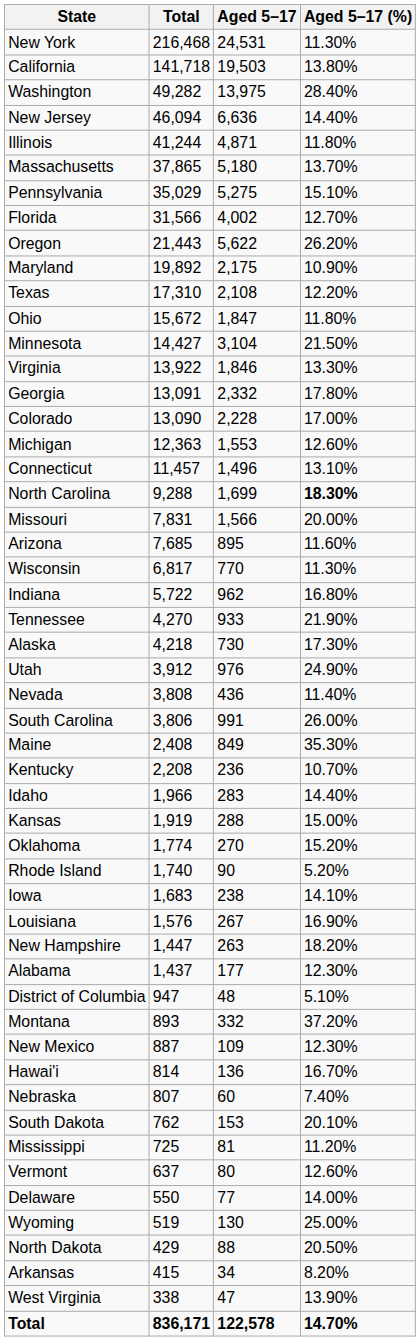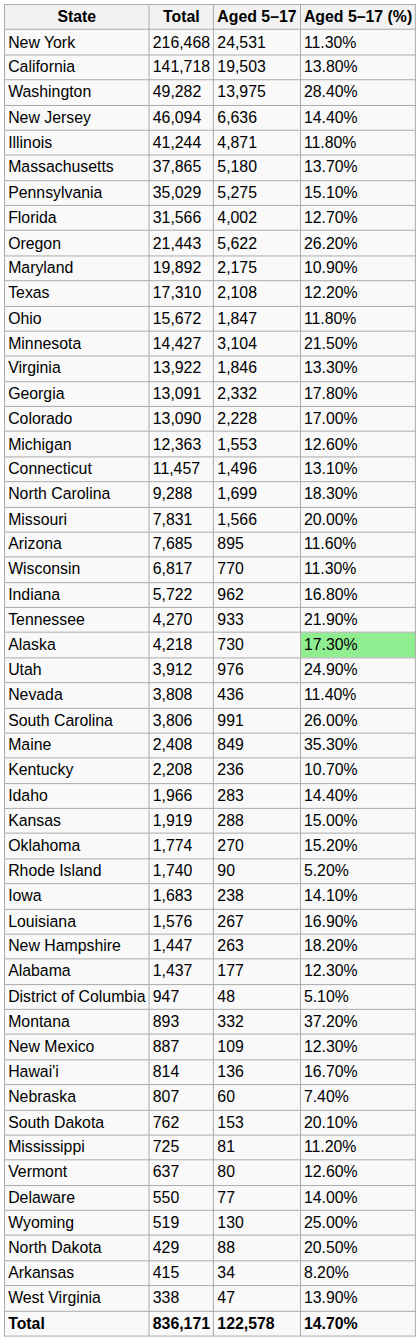(331, 494) bold -> (331, 494) normal
(331, 645) no background -> (331, 645) lightgreen background
